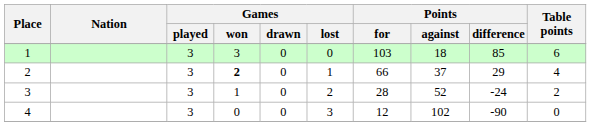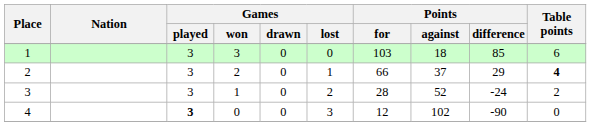(237, 72) bold -> (237, 72) normal
(557, 72) normal -> (557, 72) bold
(190, 111) normal -> (190, 111) bold
